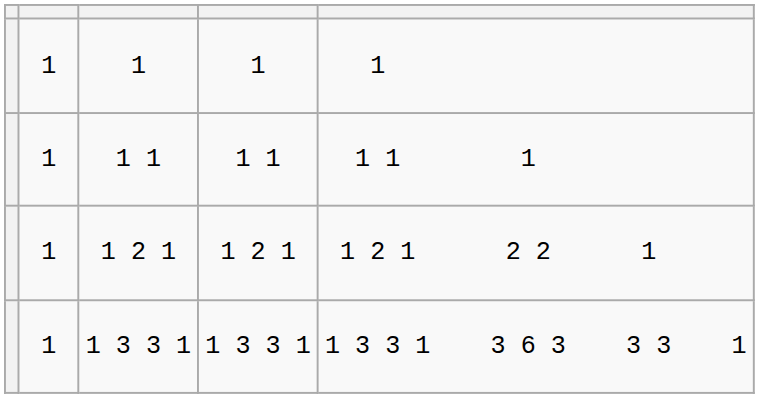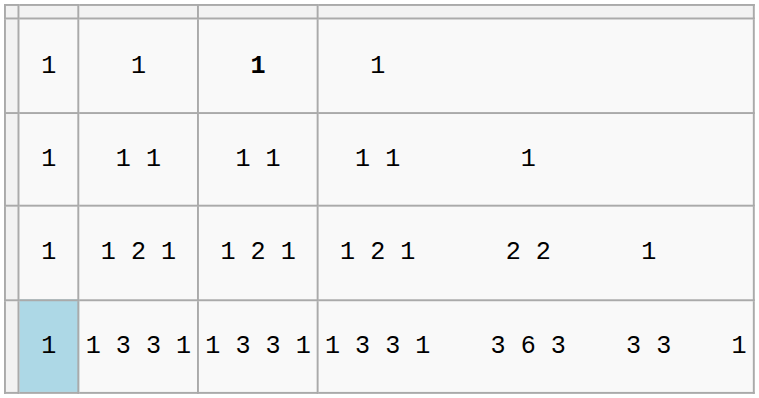(258, 66) normal -> (258, 66) bold
(49, 346) no background -> (49, 346) lightblue background
